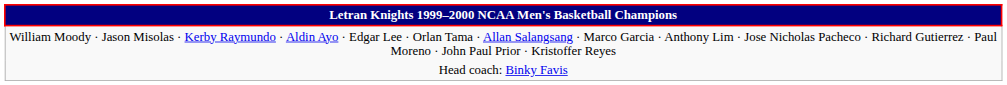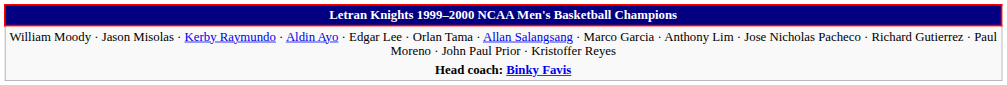(503, 70) normal -> (503, 70) bold
